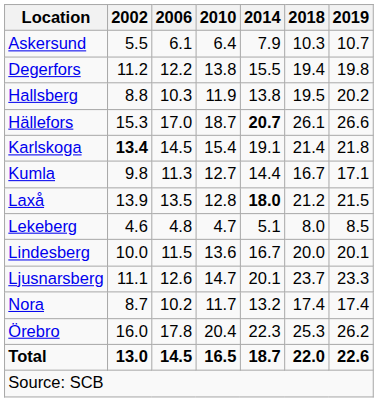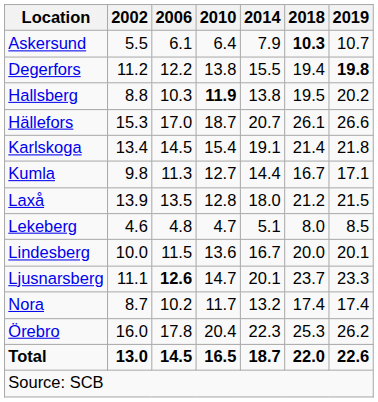(309, 43) normal -> (309, 43) bold
(353, 69) normal -> (353, 69) bold
(221, 95) normal -> (221, 95) bold
(265, 122) bold -> (265, 122) normal
(132, 148) bold -> (132, 148) normal
(265, 200) bold -> (265, 200) normal
(176, 278) normal -> (176, 278) bold
